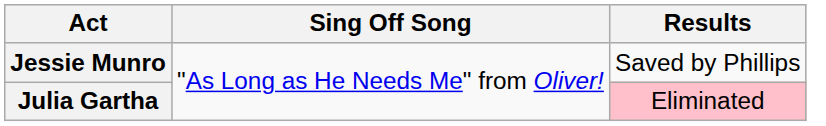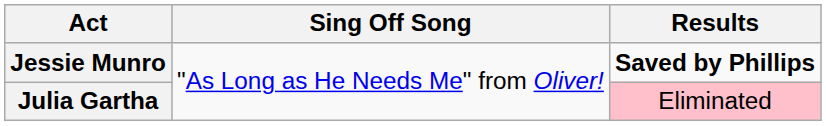(708, 62) normal -> (715, 62) bold
